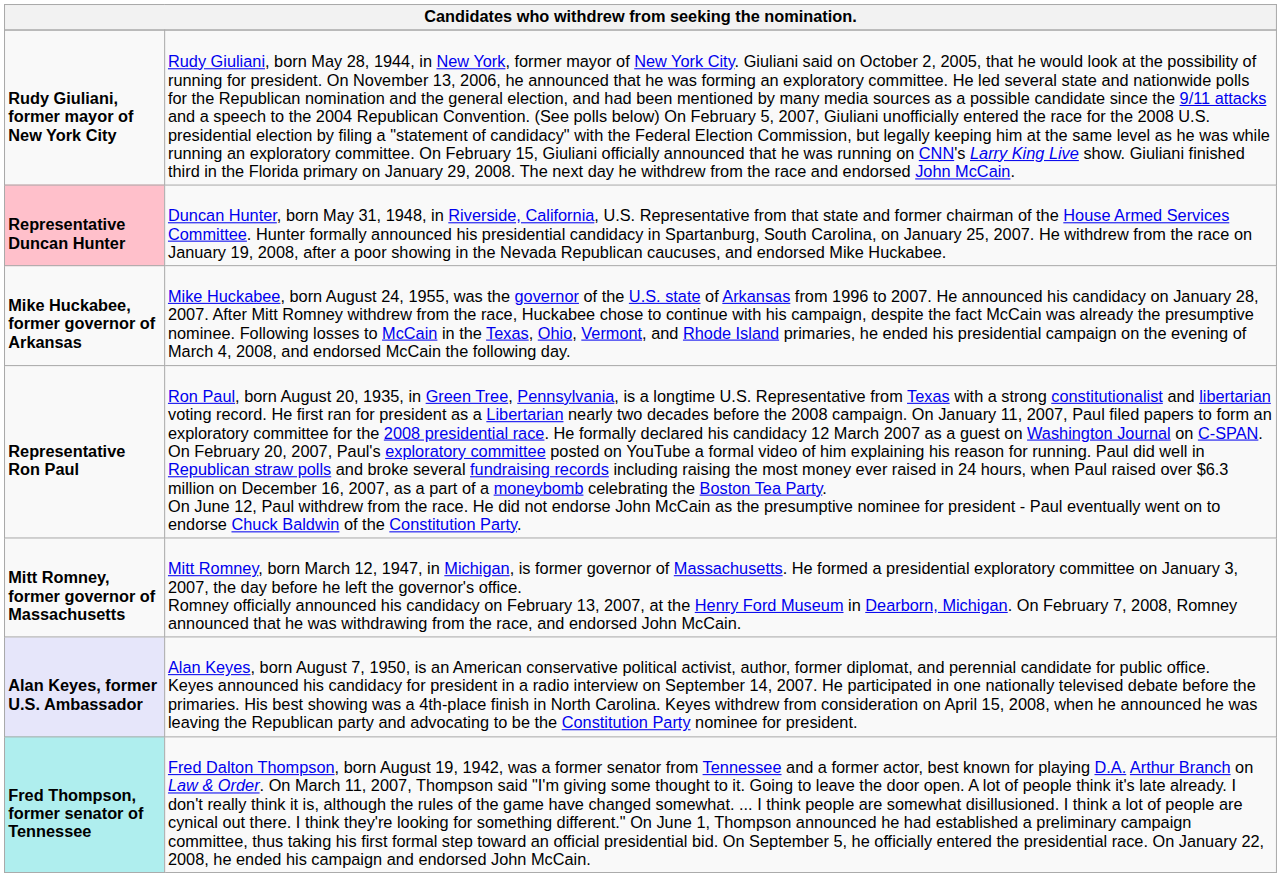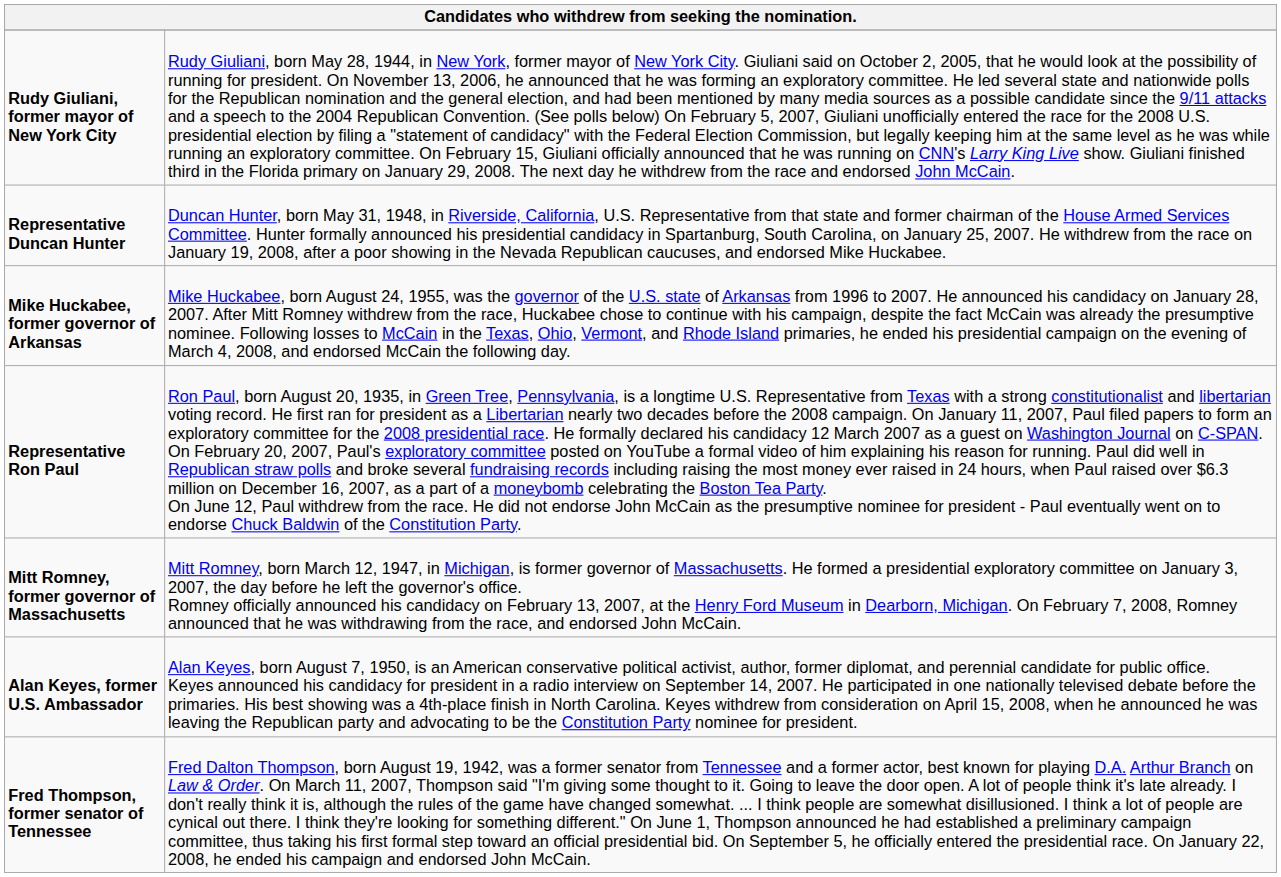(67, 234) pink background -> (67, 234) no background
(83, 695) lavender background -> (83, 695) no background
(76, 813) paleturquoise background -> (76, 813) no background
